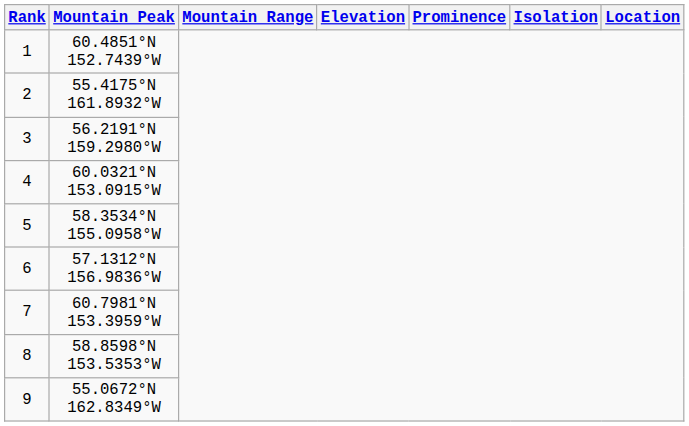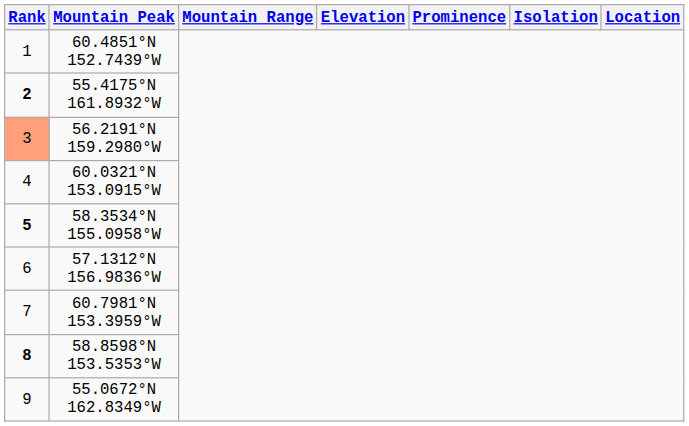(27, 95) normal -> (27, 95) bold
(27, 139) no background -> (27, 139) lightsalmon background
(27, 225) normal -> (27, 225) bold
(27, 356) normal -> (27, 356) bold
